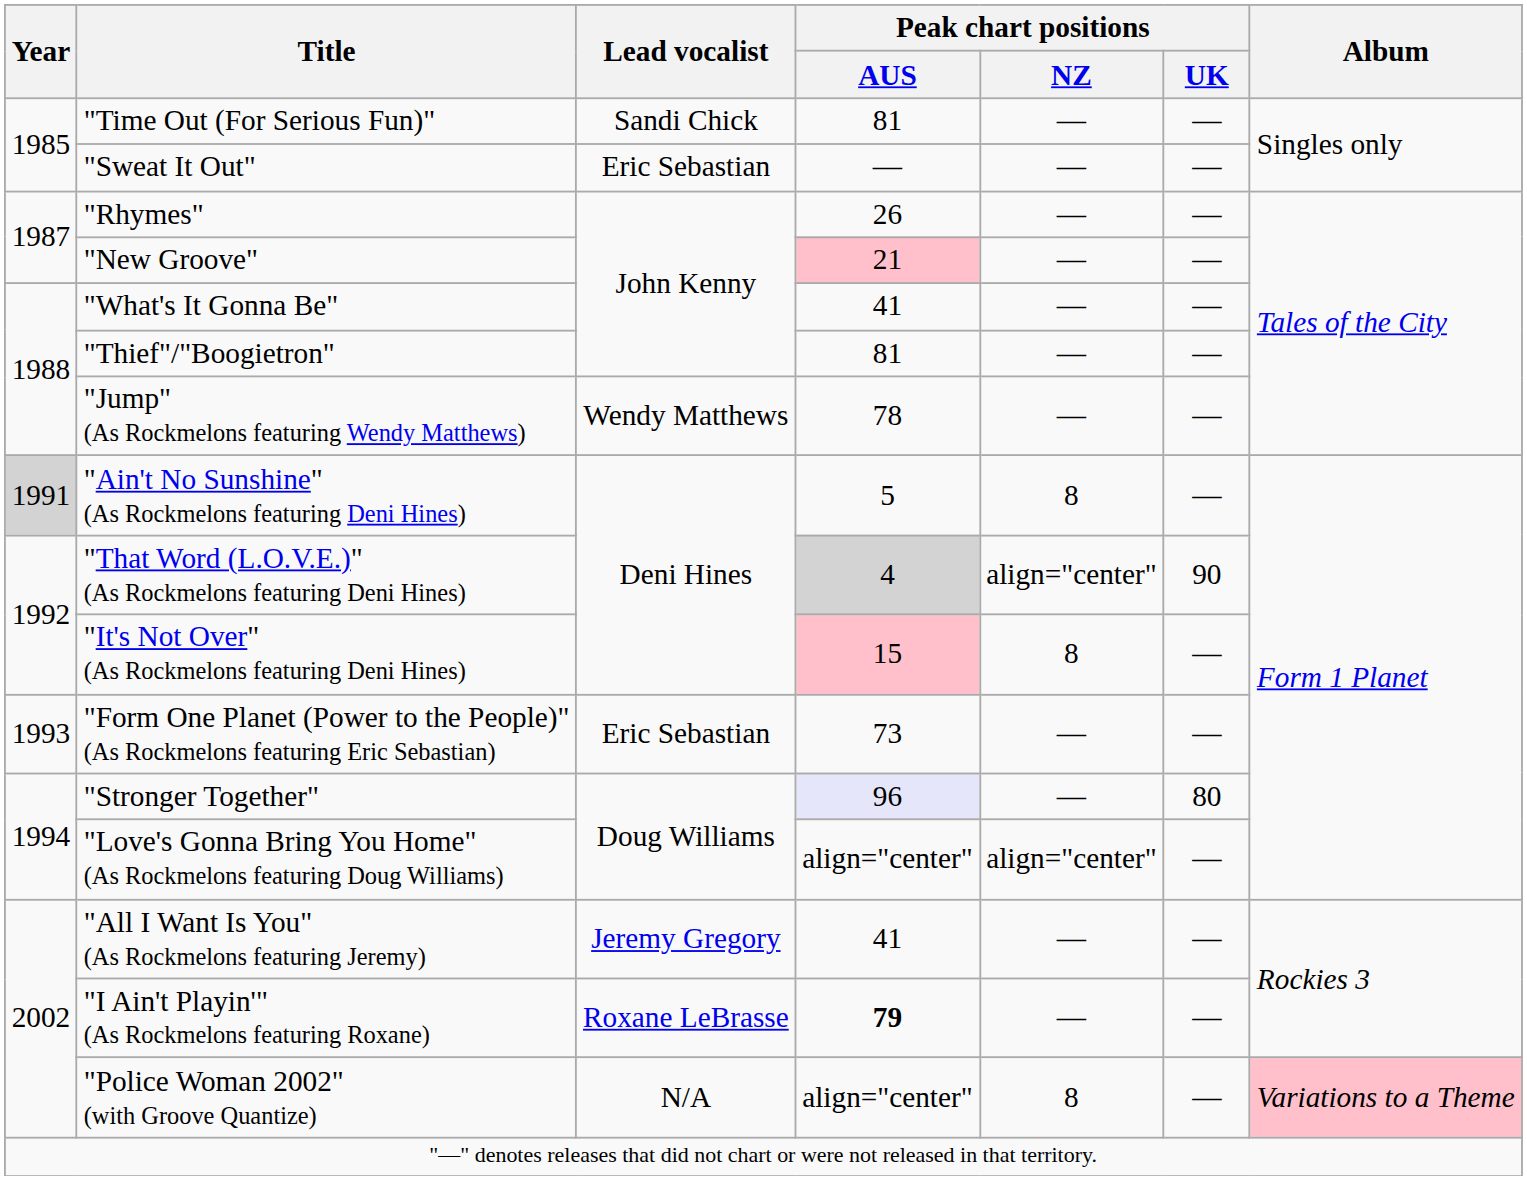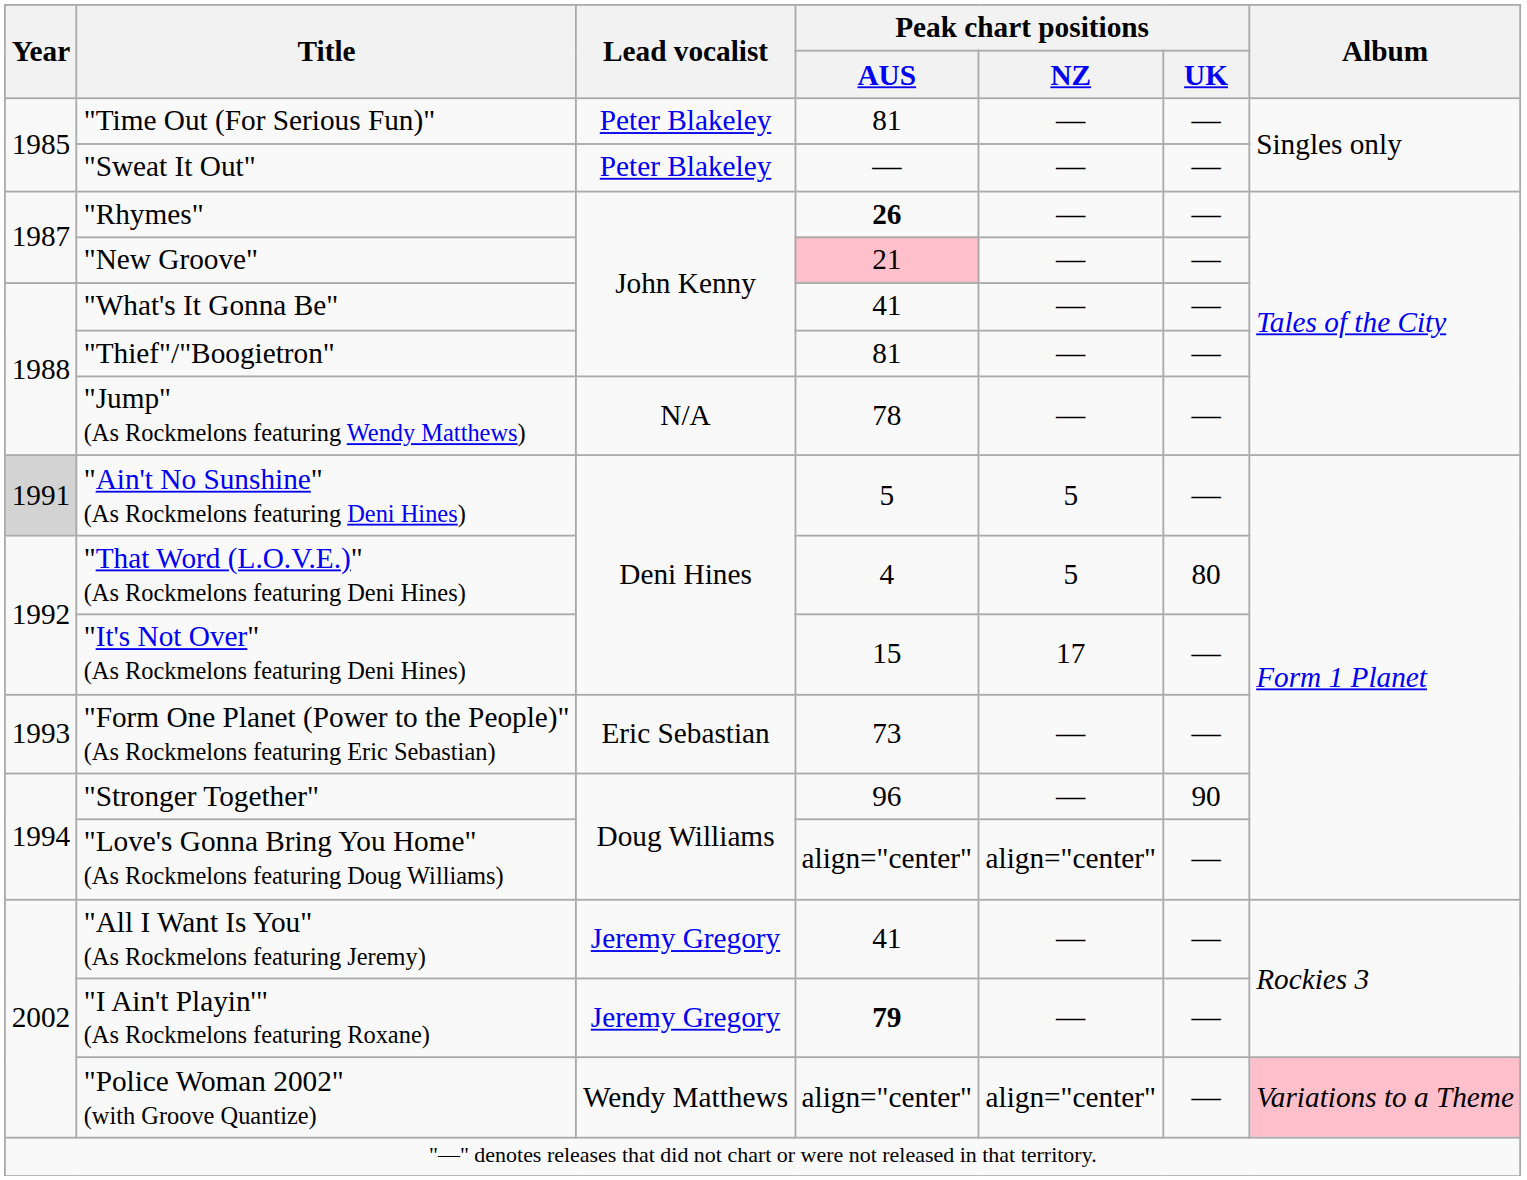(686, 120) Sandi Chick -> (686, 120) Peter Blakeley
(686, 167) Eric Sebastian -> (686, 167) Peter Blakeley
(887, 213) normal -> (887, 213) bold
(686, 415) Wendy Matthews -> (686, 415) N/A
(1071, 495) 8 -> (1071, 495) 5
(887, 574) lightgrey background -> (887, 574) no background
(1071, 574) align="center" -> (1071, 574) 5
(1207, 574) 90 -> (1206, 574) 80
(887, 653) pink background -> (887, 653) no background
(1071, 653) 8 -> (1071, 653) 17
(887, 796) lavender background -> (887, 796) no background
(1207, 796) 80 -> (1206, 796) 90
(686, 1017) Roxane LeBrasse -> (686, 1017) Jeremy Gregory
(686, 1097) N/A -> (686, 1097) Wendy Matthews
(1071, 1097) 8 -> (1071, 1097) align="center"
